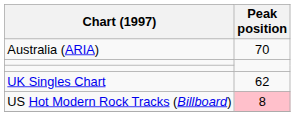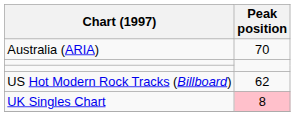(56, 81) UK Singles Chart -> (119, 81) US Hot Modern Rock Tracks (Billboard)
(119, 101) US Hot Modern Rock Tracks (Billboard) -> (56, 101) UK Singles Chart
